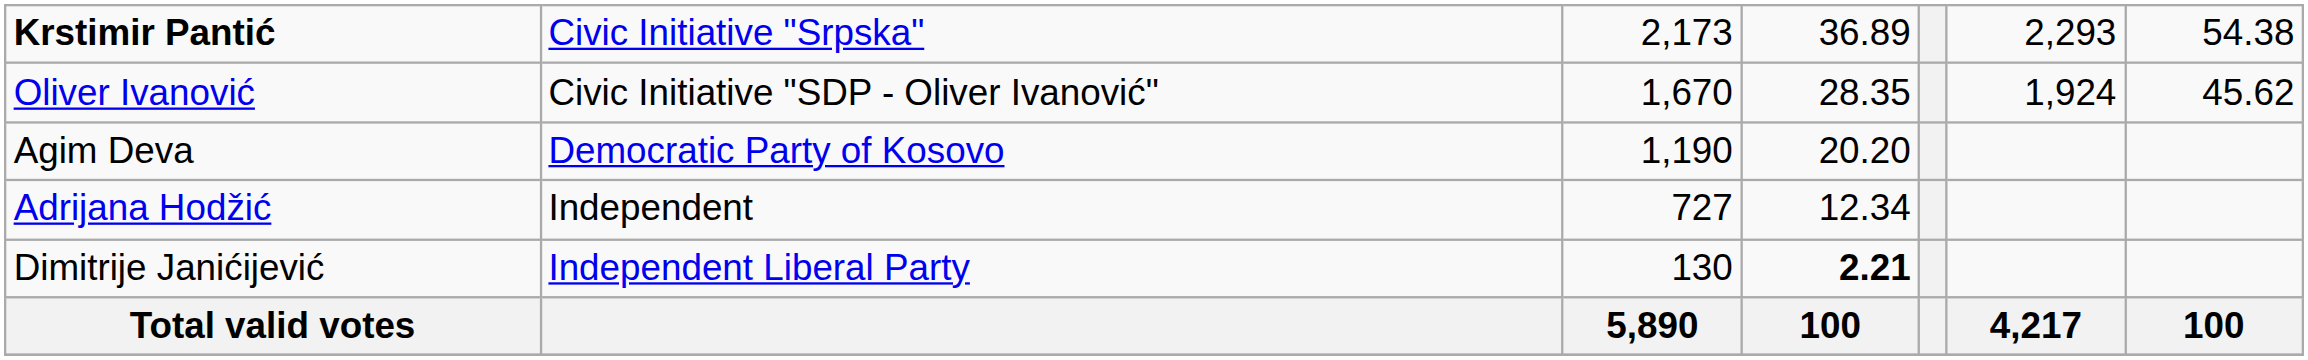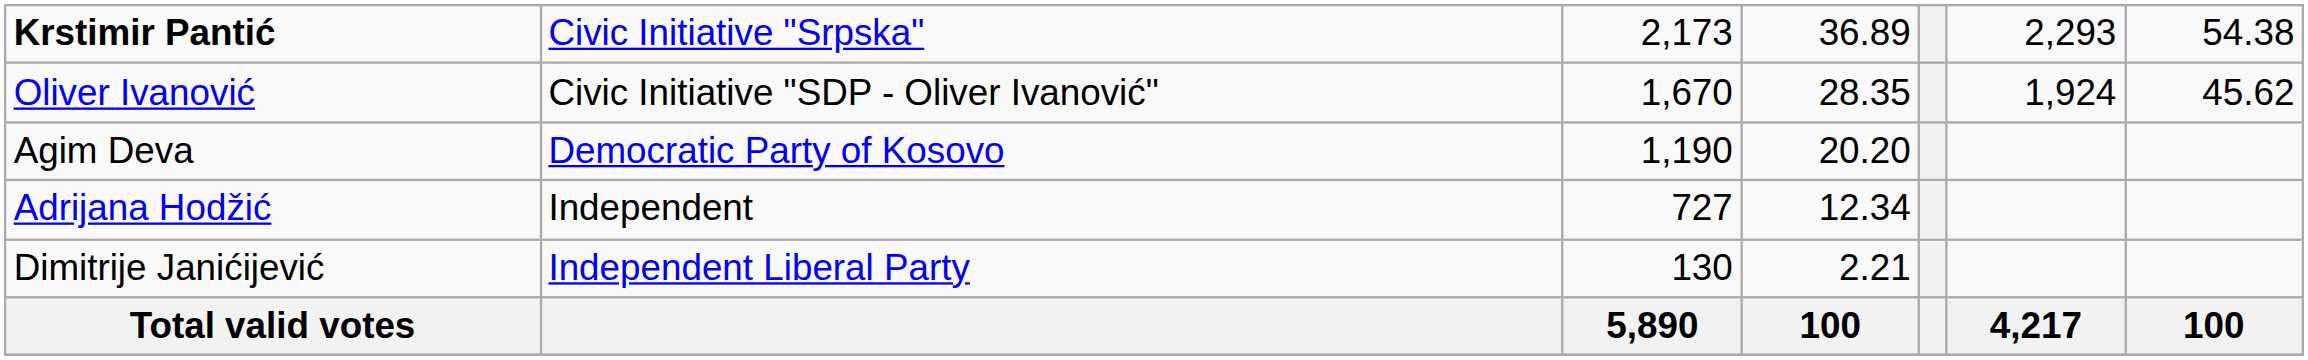(1875, 267) bold -> (1875, 267) normal
